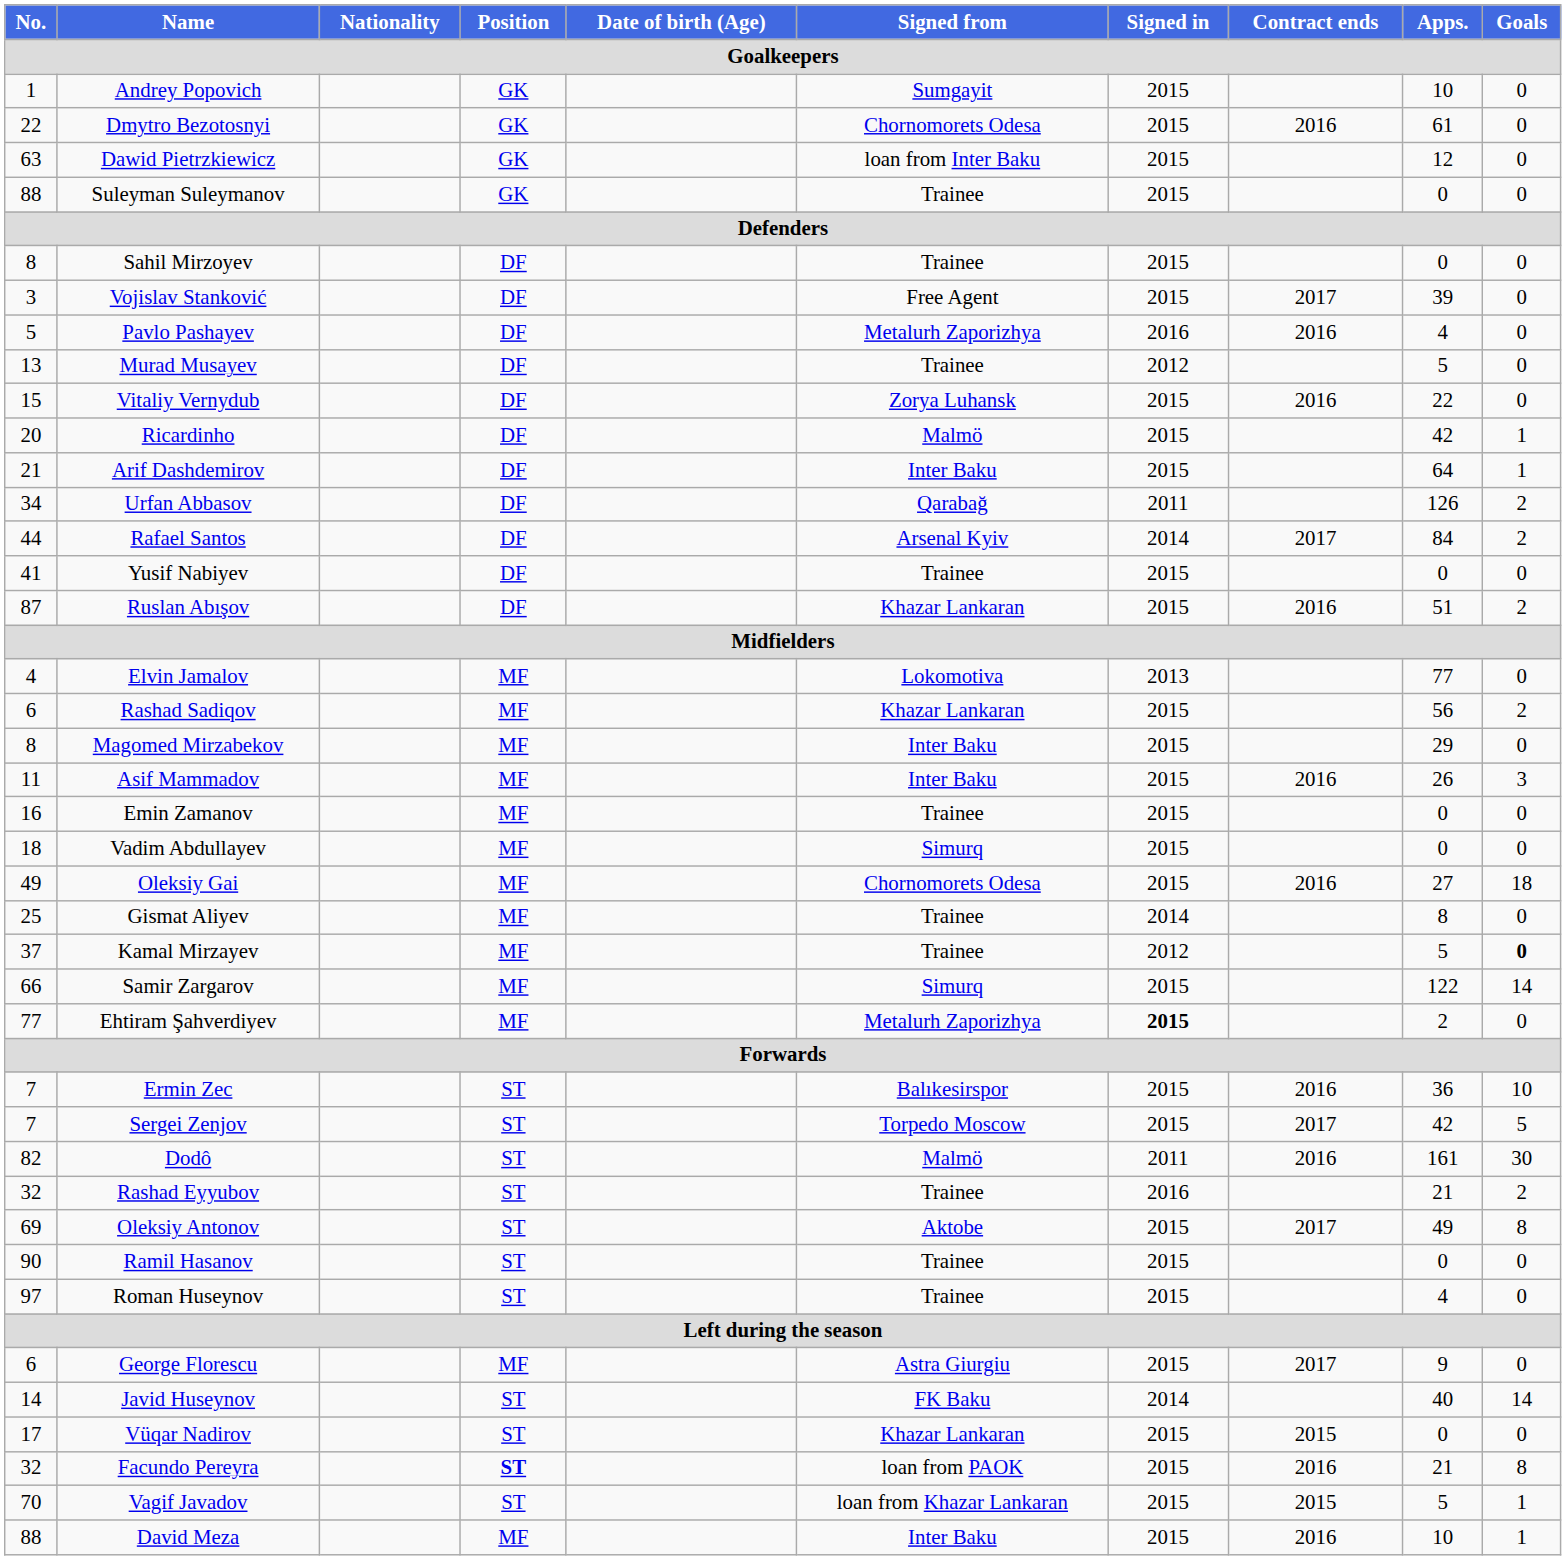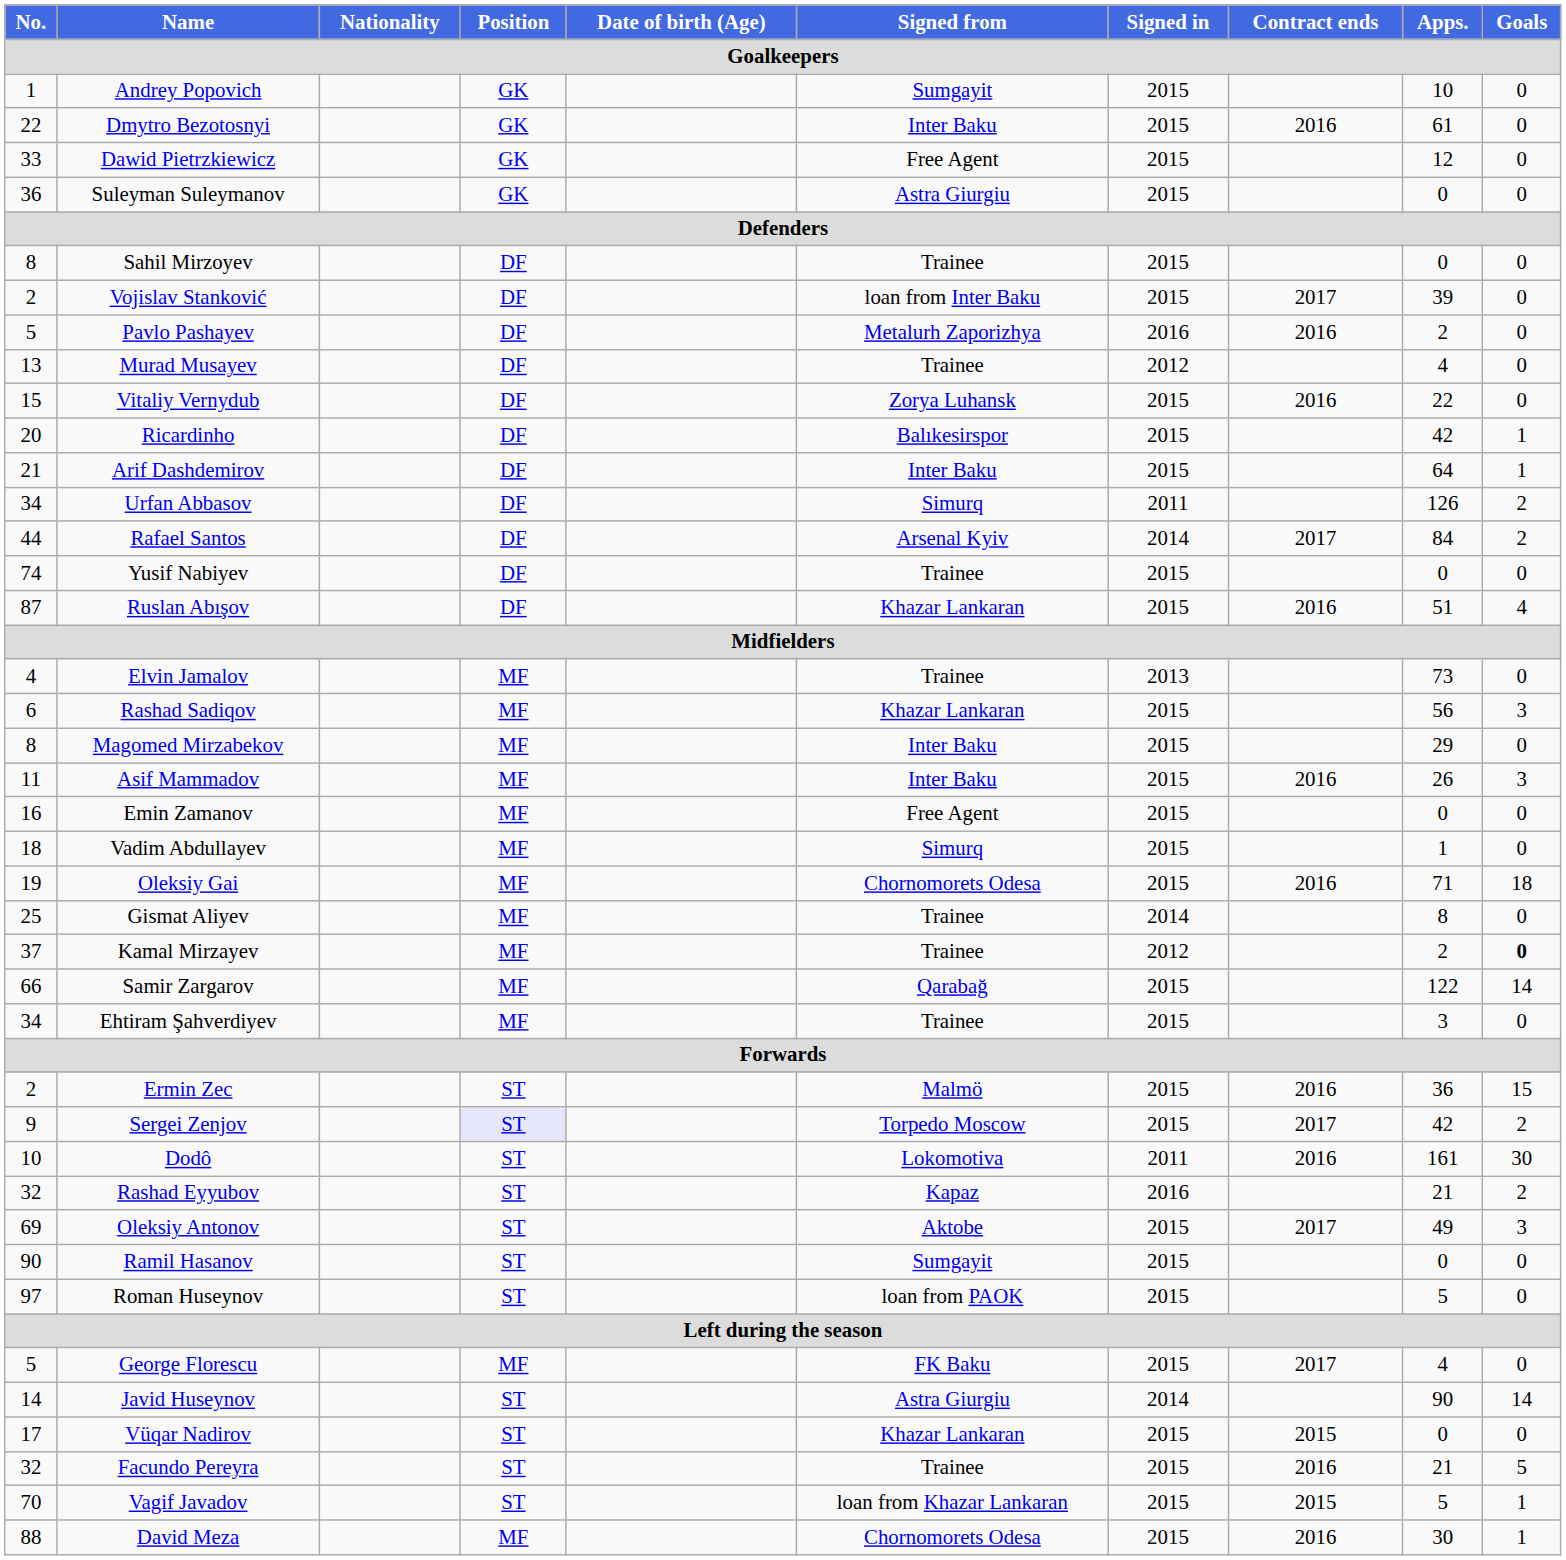(952, 125) Chornomorets Odesa -> (952, 125) Inter Baku
(31, 159) 63 -> (31, 159) 33
(952, 159) loan from Inter Baku -> (952, 159) Free Agent
(31, 194) 88 -> (31, 194) 36
(952, 194) Trainee -> (952, 194) Astra Giurgiu
(31, 297) 3 -> (31, 297) 2
(952, 297) Free Agent -> (952, 297) loan from Inter Baku
(1443, 332) 4 -> (1443, 332) 2
(1443, 366) 5 -> (1443, 366) 4
(952, 435) Malmö -> (952, 435) Balıkesirspor
(952, 504) Qarabağ -> (952, 504) Simurq
(31, 573) 41 -> (31, 573) 74
(1522, 607) 2 -> (1522, 607) 4
(952, 676) Lokomotiva -> (952, 676) Trainee
(1443, 676) 77 -> (1443, 676) 73
(1522, 710) 2 -> (1522, 710) 3
(952, 814) Trainee -> (952, 814) Free Agent
(1443, 848) 0 -> (1443, 848) 1
(31, 883) 49 -> (31, 883) 19
(1443, 883) 27 -> (1443, 883) 71
(1443, 951) 5 -> (1443, 951) 2
(952, 986) Simurq -> (952, 986) Qarabağ
(31, 1020) 77 -> (31, 1020) 34
(952, 1020) Metalurh Zaporizhya -> (952, 1020) Trainee
(1168, 1020) bold -> (1168, 1020) normal
(1443, 1020) 2 -> (1443, 1020) 3
(31, 1089) 7 -> (31, 1089) 2
(952, 1089) Balıkesirspor -> (952, 1089) Malmö
(1522, 1089) 10 -> (1522, 1089) 15
(31, 1124) 7 -> (31, 1124) 9
(513, 1124) no background -> (513, 1124) lavender background
(1522, 1124) 5 -> (1522, 1124) 2
(31, 1158) 82 -> (31, 1158) 10
(952, 1158) Malmö -> (952, 1158) Lokomotiva
(952, 1192) Trainee -> (952, 1192) Kapaz
(1522, 1227) 8 -> (1522, 1227) 3
(952, 1261) Trainee -> (952, 1261) Sumgayit
(952, 1296) Trainee -> (952, 1296) loan from PAOK
(1443, 1296) 4 -> (1443, 1296) 5
(31, 1365) 6 -> (31, 1365) 5
(952, 1365) Astra Giurgiu -> (952, 1365) FK Baku
(1443, 1365) 9 -> (1443, 1365) 4
(952, 1399) FK Baku -> (952, 1399) Astra Giurgiu
(1443, 1399) 40 -> (1443, 1399) 90
(513, 1468) bold -> (513, 1468) normal
(952, 1468) loan from PAOK -> (952, 1468) Trainee
(1522, 1468) 8 -> (1522, 1468) 5
(952, 1537) Inter Baku -> (952, 1537) Chornomorets Odesa
(1443, 1537) 10 -> (1443, 1537) 30
